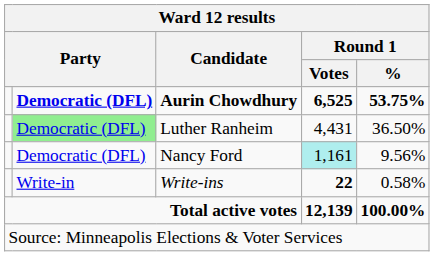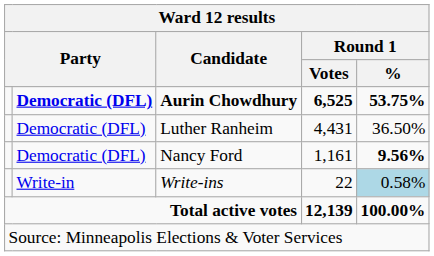(81, 127) lightgreen background -> (81, 127) no background
(333, 155) paleturquoise background -> (333, 155) no background
(403, 155) normal -> (402, 155) bold
(344, 182) bold -> (344, 182) normal
(403, 182) no background -> (403, 182) lightblue background
